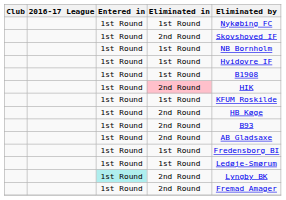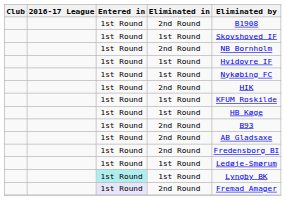(179, 23) 1st Round -> (179, 23) 2nd Round
(246, 23) Nykøbing FC -> (246, 23) B1908
(179, 36) 2nd Round -> (179, 36) 1st Round
(179, 49) 1st Round -> (179, 49) 2nd Round
(246, 74) B1908 -> (246, 74) Nykøbing FC
(179, 87) pink background -> (179, 87) no background
(179, 112) 2nd Round -> (179, 112) 1st Round
(179, 150) 1st Round -> (179, 150) 2nd Round
(179, 176) 2nd Round -> (179, 176) 1st Round
(122, 189) no background -> (122, 189) lavender background
